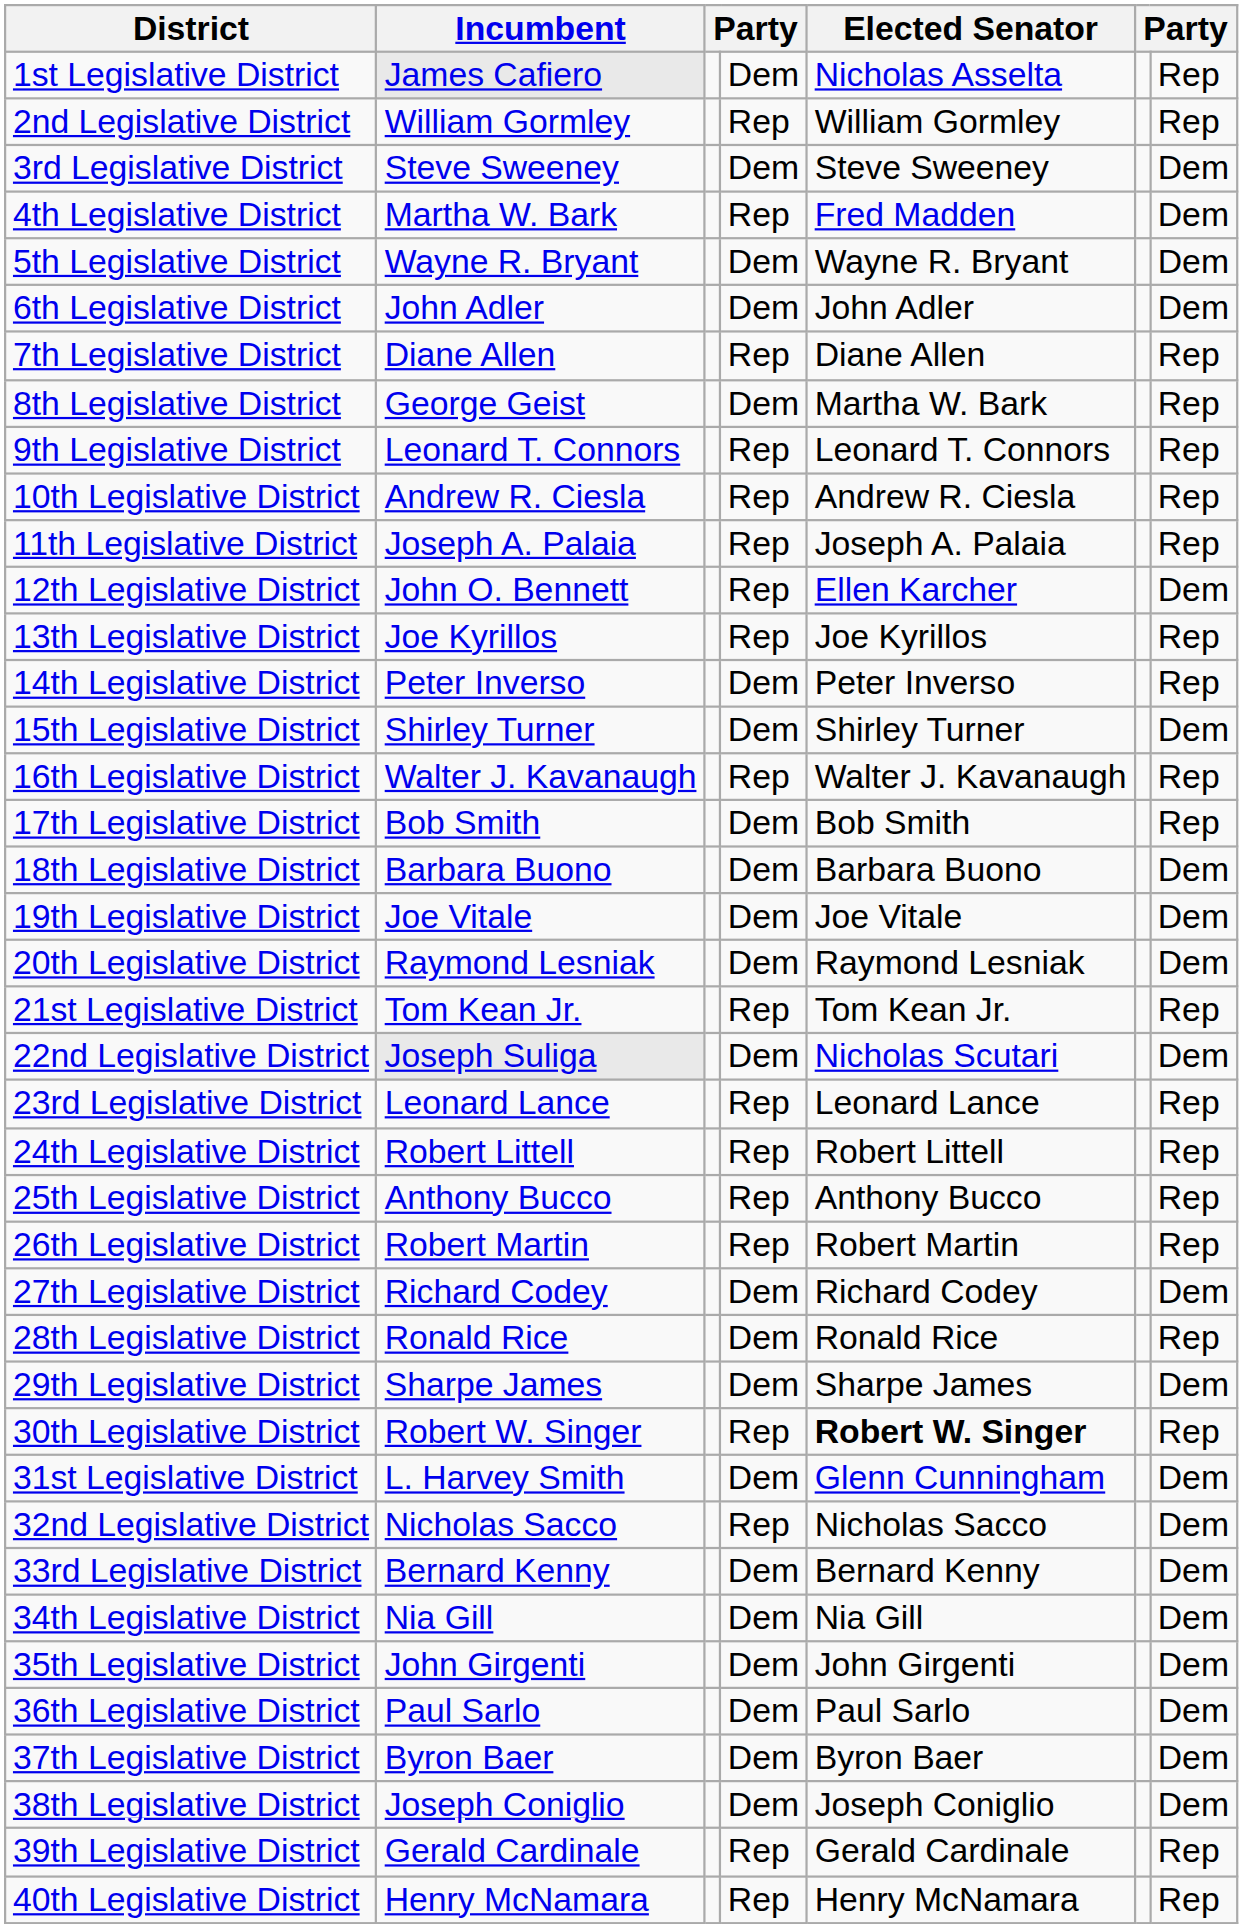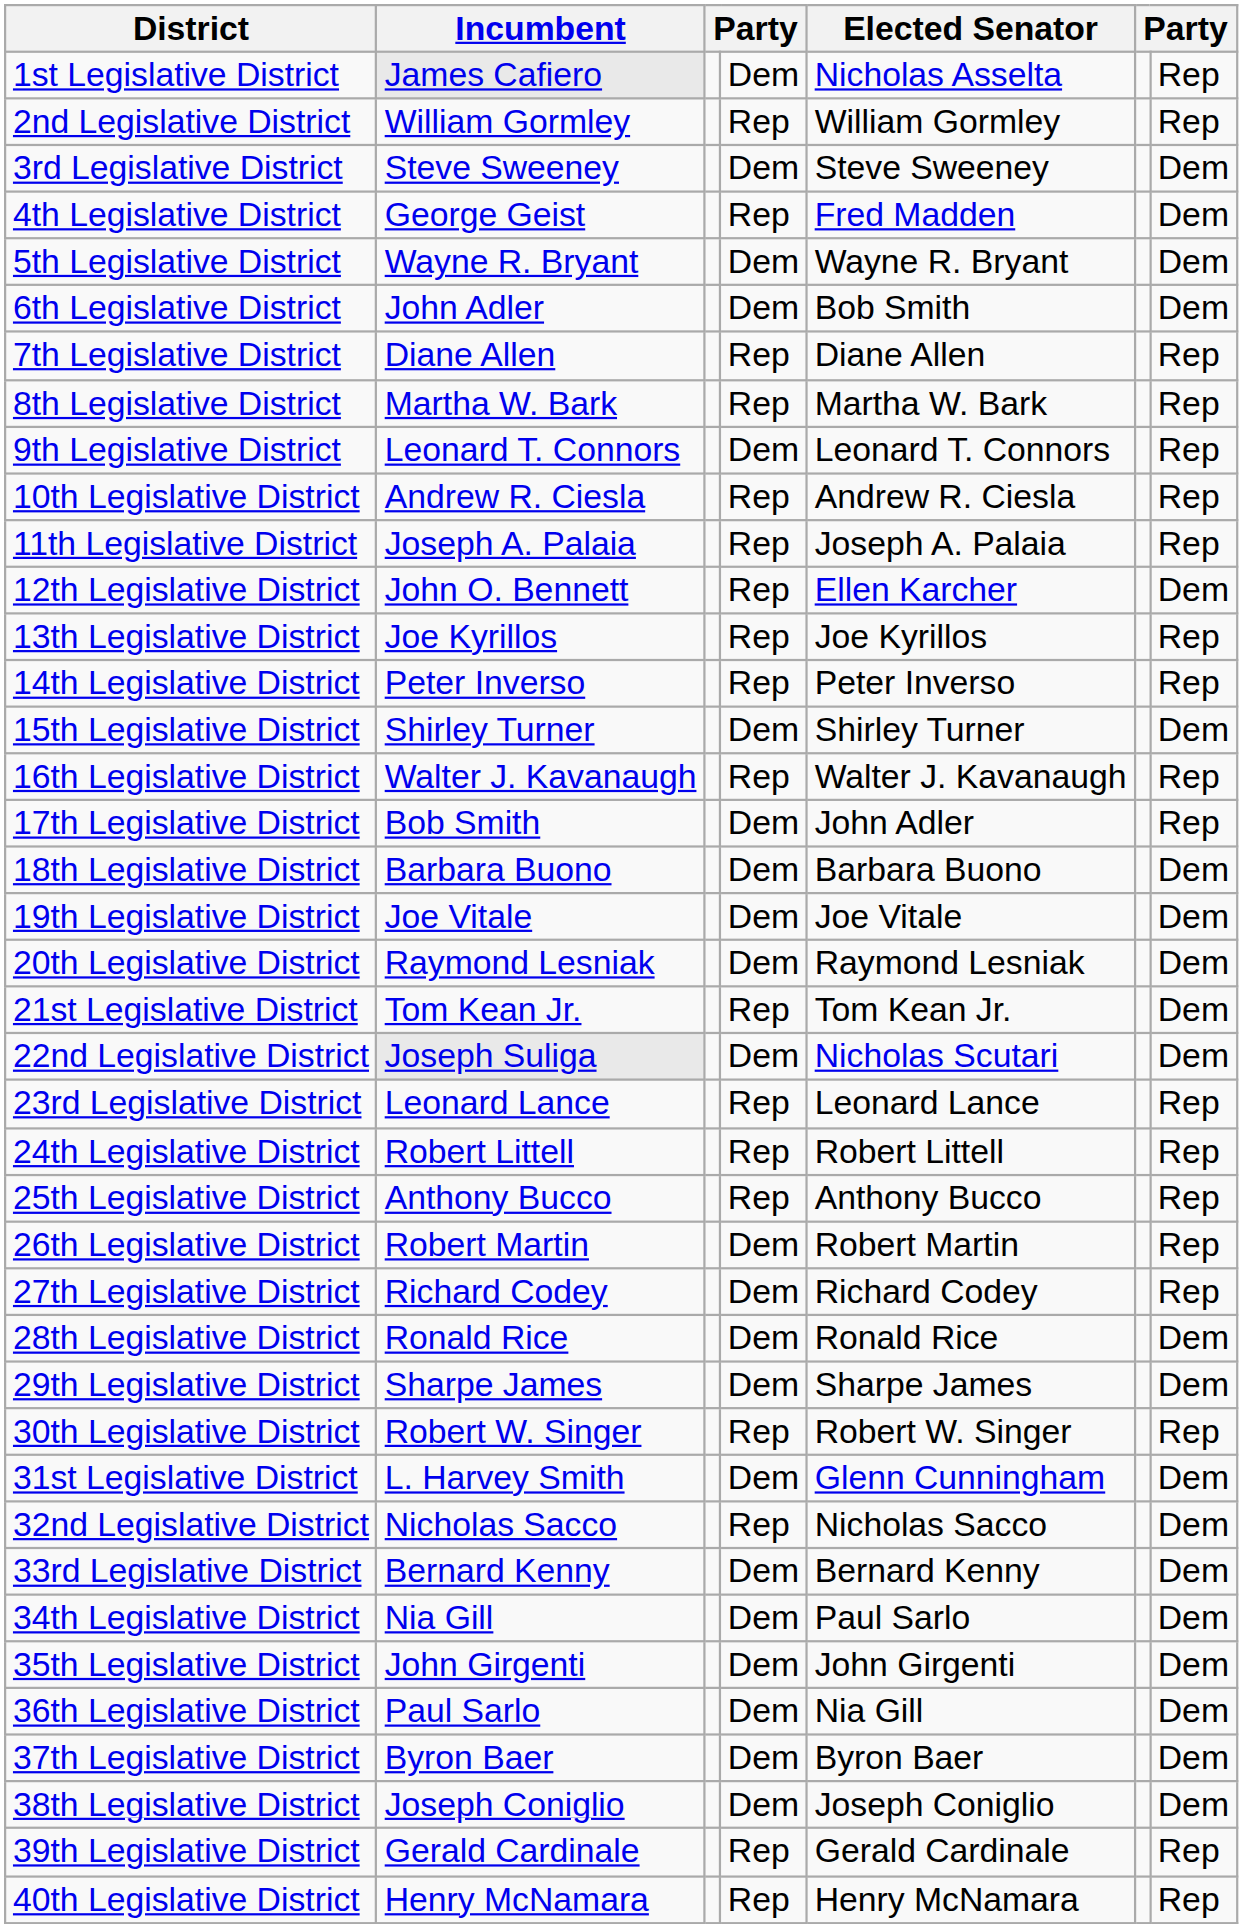(501, 215) Martha W. Bark -> (485, 215) George Geist
(894, 308) John Adler -> (892, 308) Bob Smith
(485, 402) George Geist -> (501, 402) Martha W. Bark
(763, 402) Dem -> (759, 402) Rep
(759, 448) Rep -> (763, 448) Dem
(763, 682) Dem -> (759, 682) Rep
(892, 822) Bob Smith -> (894, 822) John Adler
(1189, 1010) Rep -> (1193, 1010) Dem
(759, 1243) Rep -> (763, 1243) Dem
(1193, 1290) Dem -> (1189, 1290) Rep
(1189, 1337) Rep -> (1193, 1337) Dem
(951, 1430) bold -> (943, 1430) normal
(869, 1617) Nia Gill -> (892, 1617) Paul Sarlo
(892, 1711) Paul Sarlo -> (869, 1711) Nia Gill
